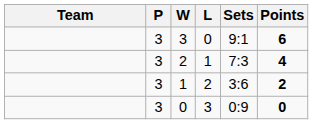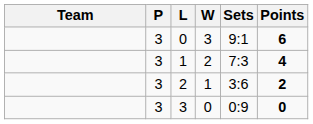columns swapped: (183, 15) <-> (208, 15)
